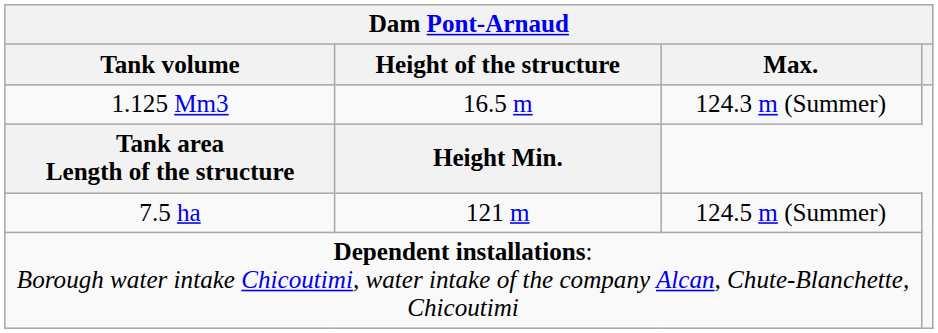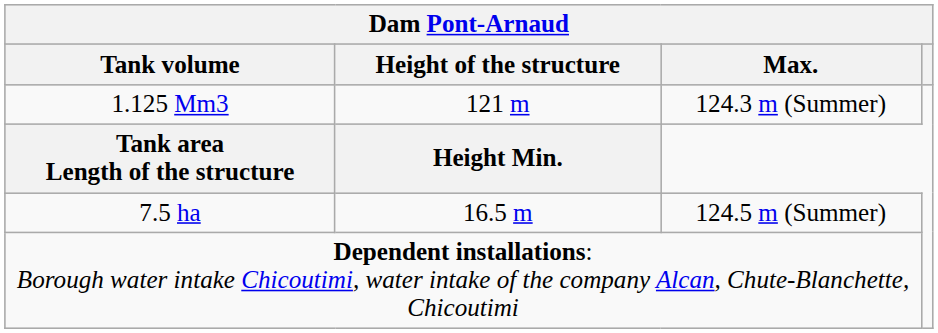(498, 104) 16.5 m -> (498, 104) 121 m
(498, 212) 121 m -> (498, 212) 16.5 m
